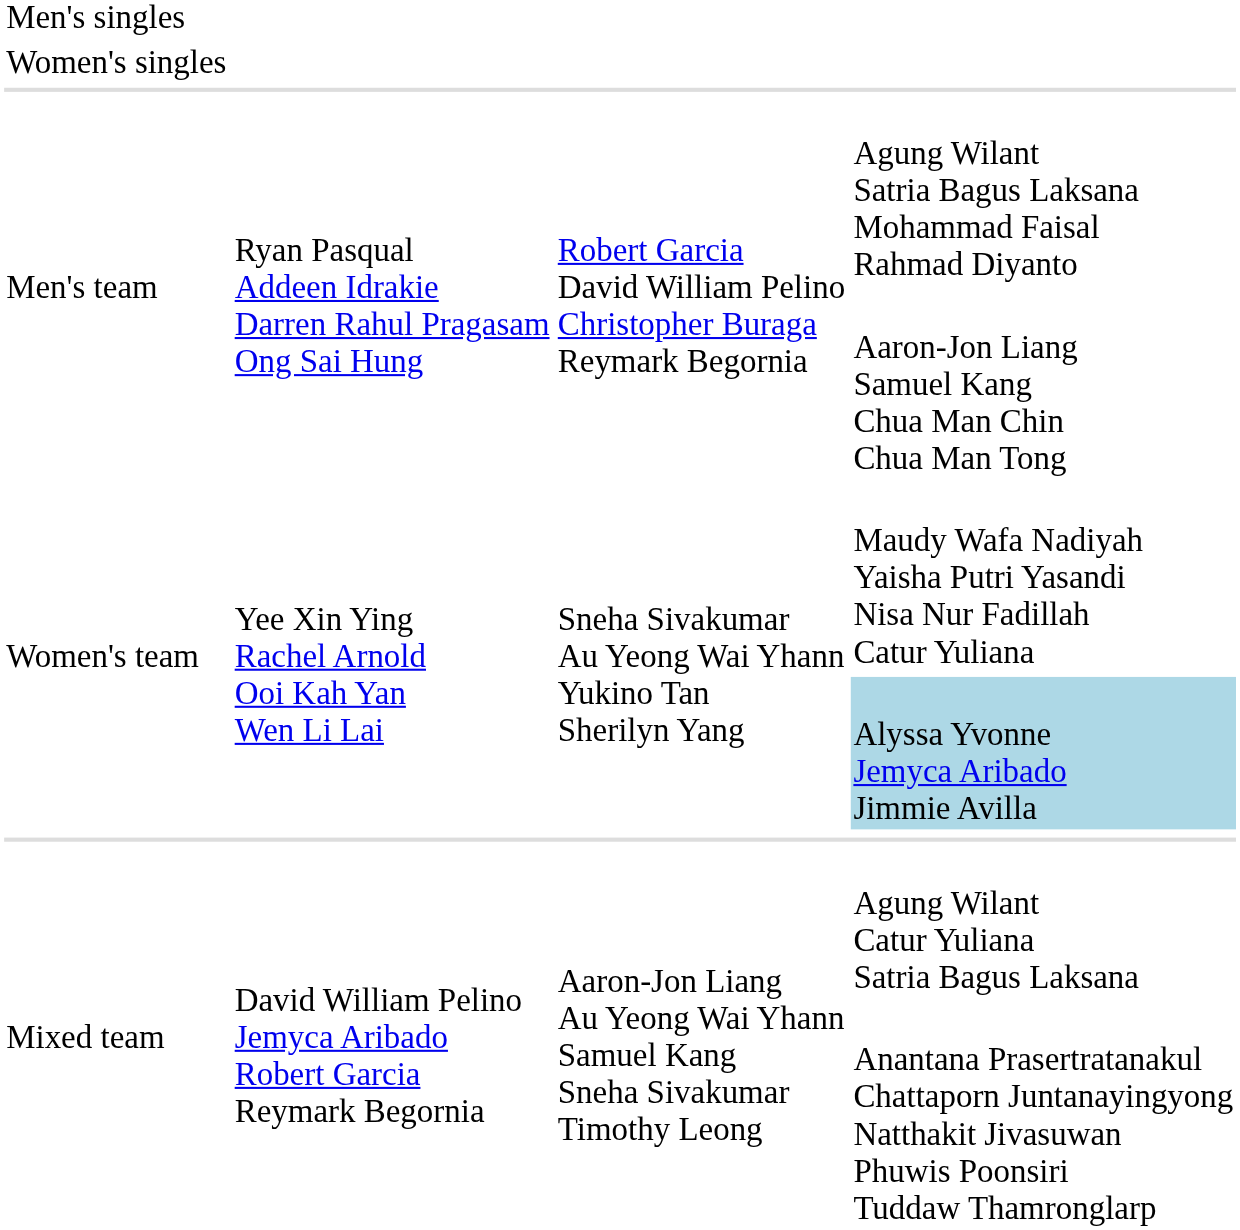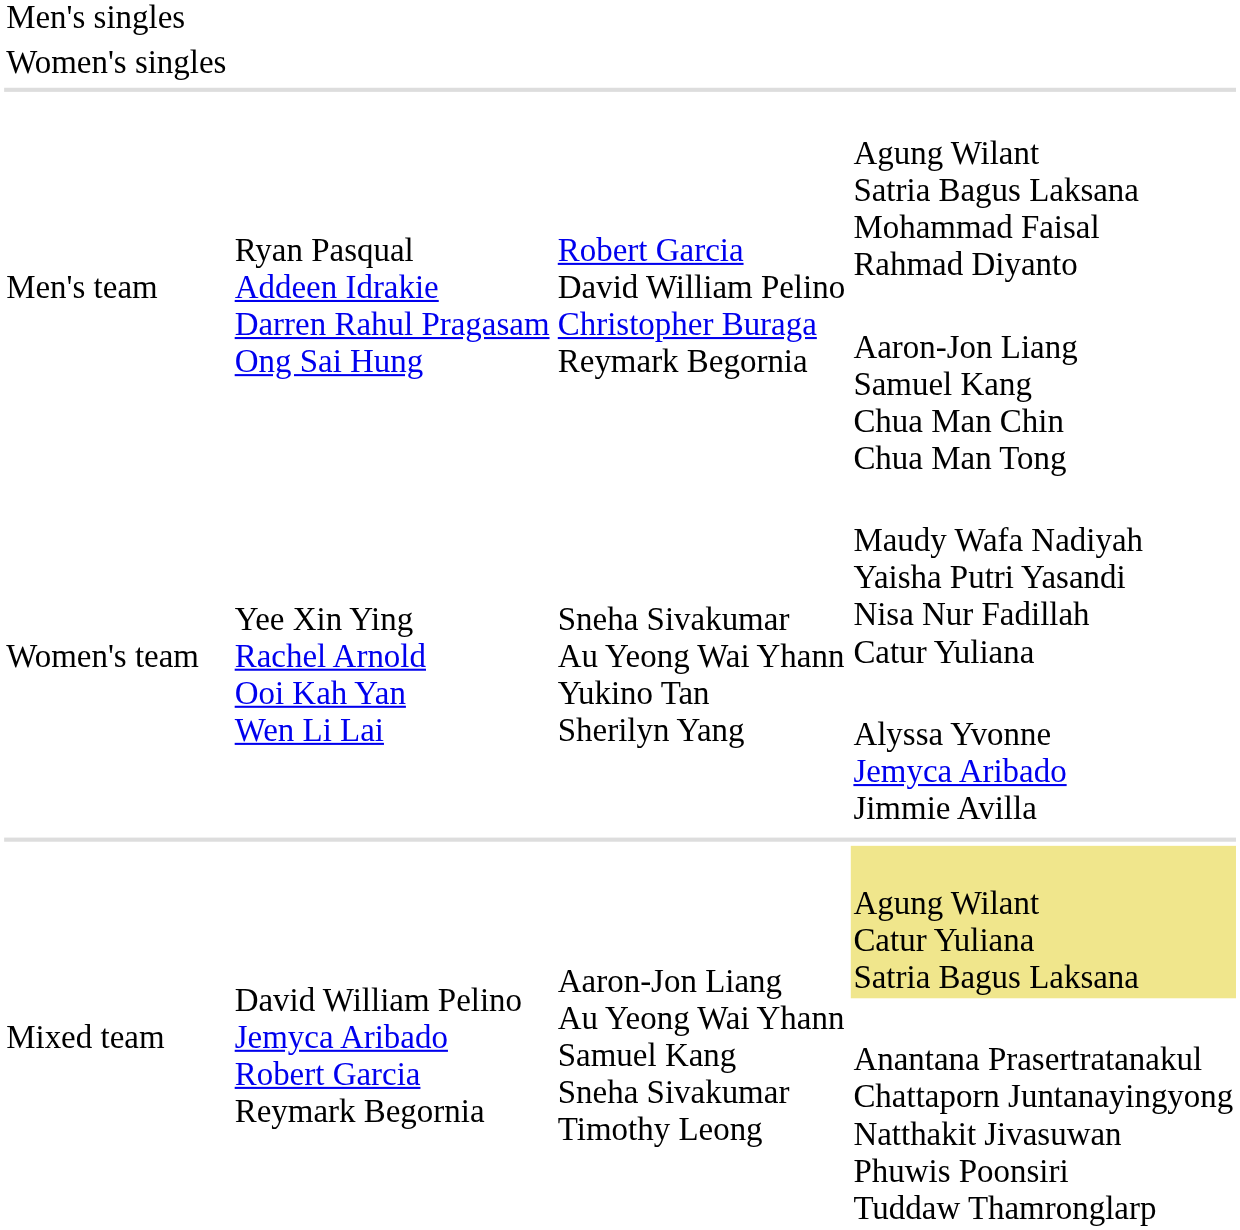(960, 771) lightblue background -> (960, 771) no background
(996, 940) no background -> (996, 940) khaki background
